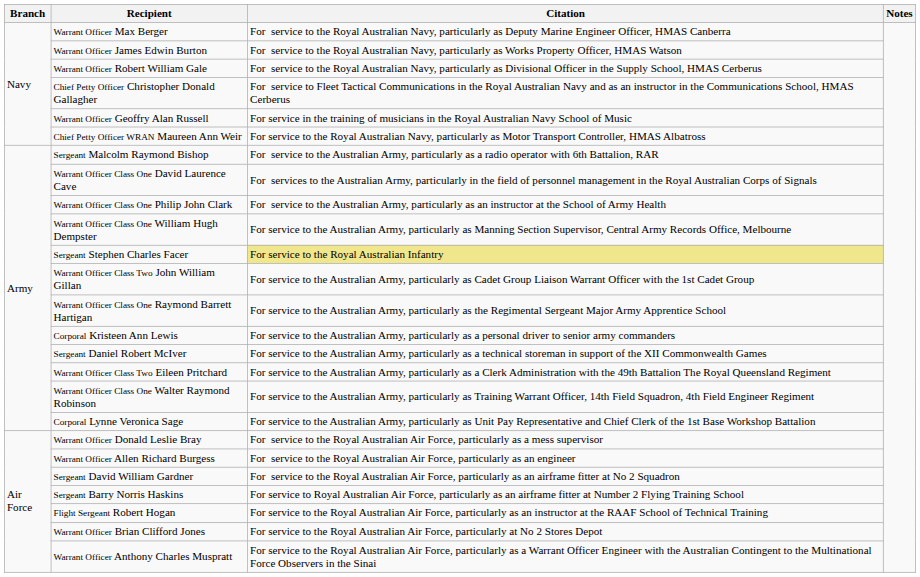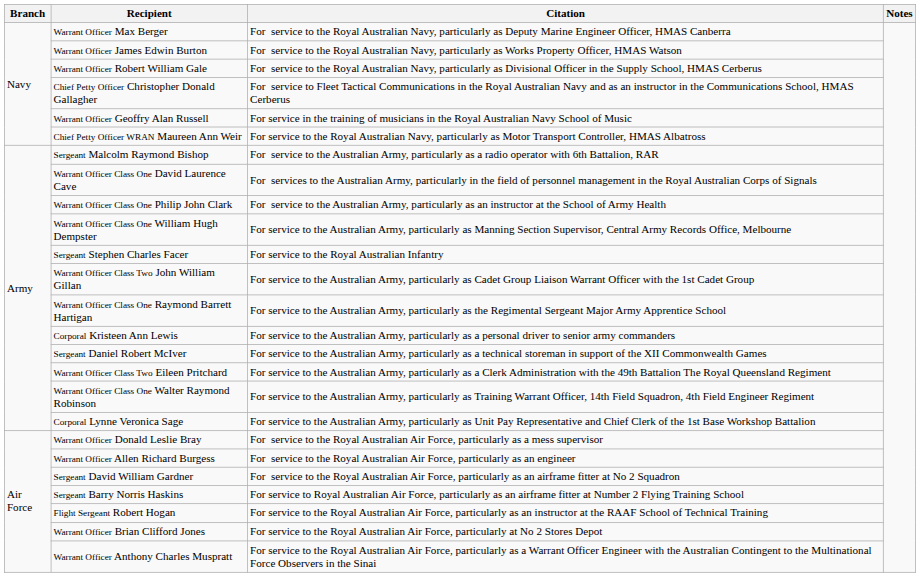(347, 254) khaki background -> (347, 254) no background
